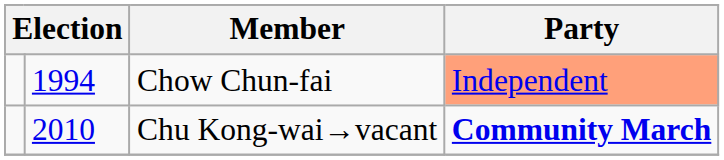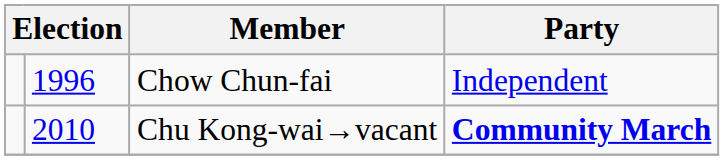(63, 79) 1994 -> (63, 79) 1996
(530, 79) lightsalmon background -> (530, 79) no background
